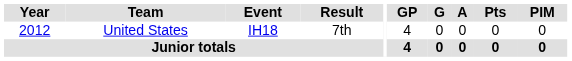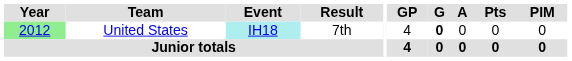(35, 30) no background -> (35, 30) lightgreen background
(263, 30) no background -> (263, 30) paleturquoise background
(439, 30) normal -> (439, 30) bold
